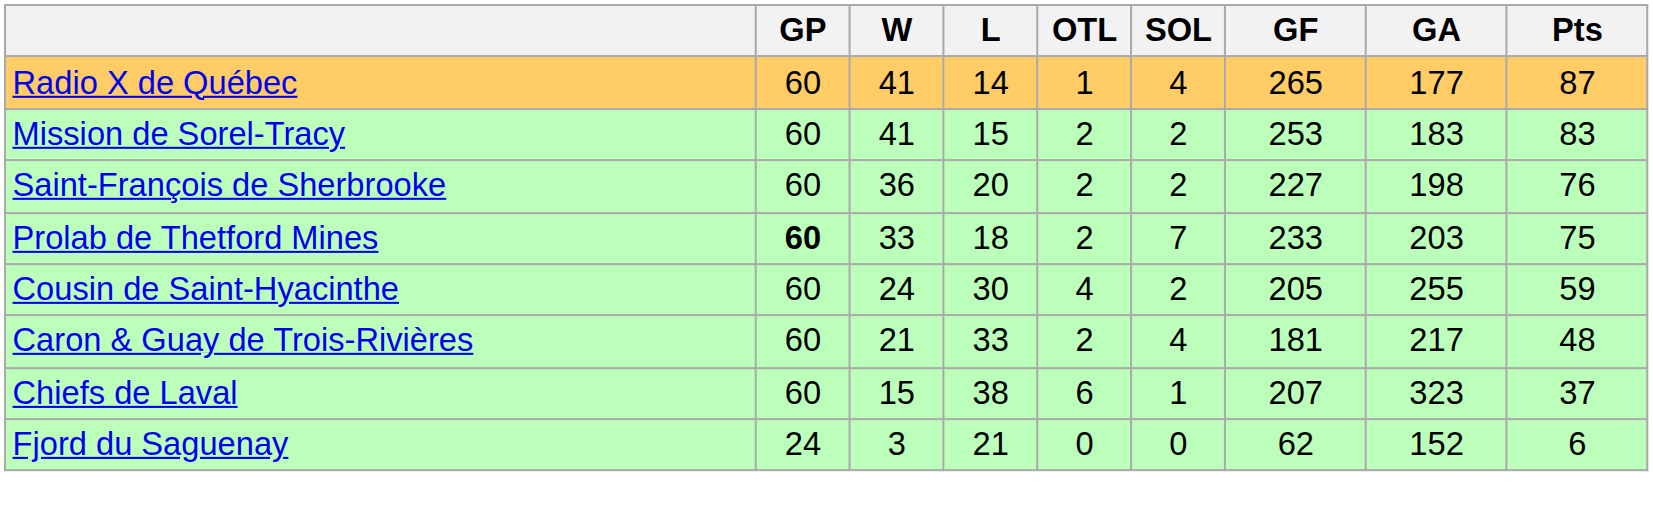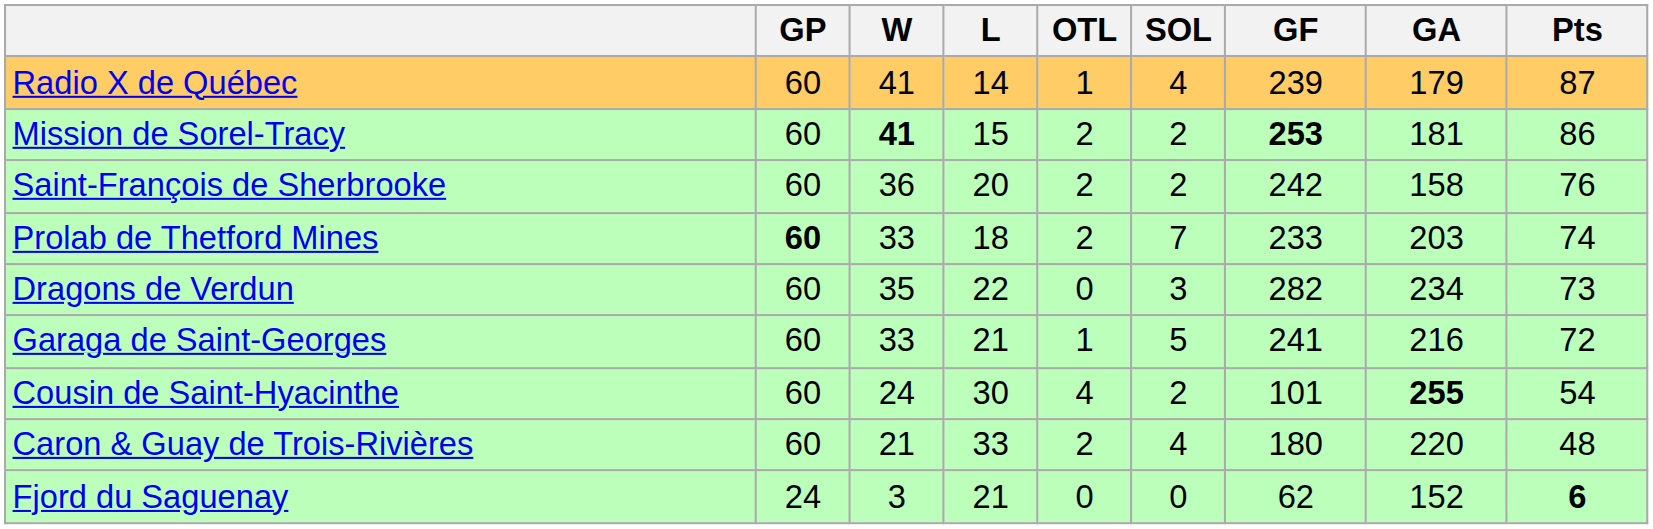(1296, 82) 265 -> (1296, 82) 239
(1437, 82) 177 -> (1437, 82) 179
(897, 133) normal -> (897, 133) bold
(1296, 133) normal -> (1296, 133) bold
(1437, 133) 183 -> (1437, 133) 181
(1577, 133) 83 -> (1577, 133) 86
(1296, 185) 227 -> (1296, 185) 242
(1437, 185) 198 -> (1437, 185) 158
(1577, 237) 75 -> (1577, 237) 74
+ row: (153, 289)
+ row: (199, 340)
(1296, 289) 205 -> (1296, 392) 101
(1437, 289) normal -> (1437, 392) bold
(1577, 289) 59 -> (1577, 392) 54
(1296, 340) 181 -> (1296, 444) 180
(1437, 340) 217 -> (1437, 444) 220
- row: (125, 392)
(1577, 444) normal -> (1577, 496) bold
